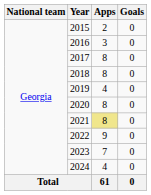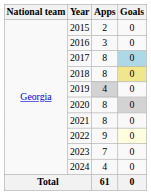(132, 58) no background -> (132, 58) lightblue background
(132, 74) no background -> (132, 74) khaki background
(105, 89) no background -> (105, 89) lightgrey background
(132, 105) no background -> (132, 105) lightgrey background
(105, 120) khaki background -> (105, 120) no background
(132, 136) no background -> (132, 136) lightyellow background
